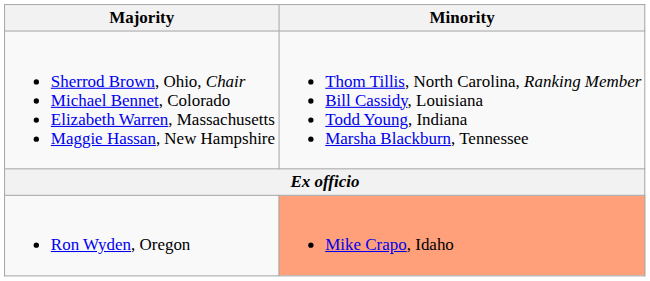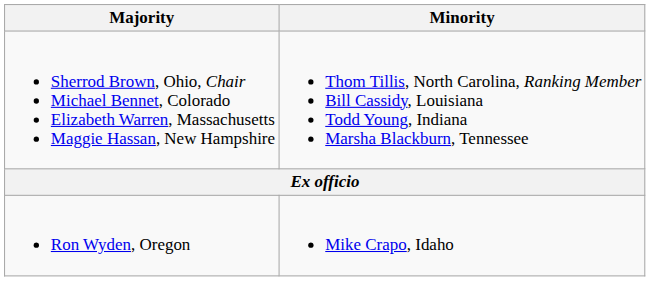(462, 245) lightsalmon background -> (462, 245) no background
